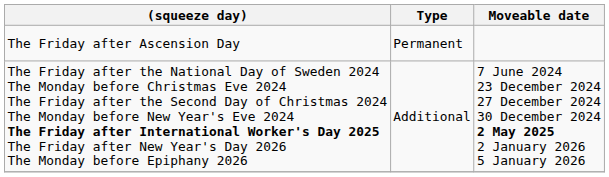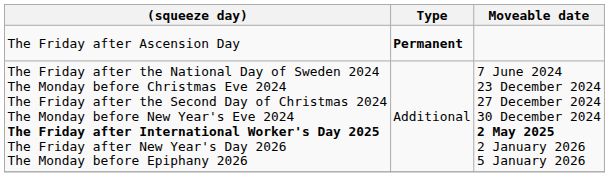(428, 43) normal -> (428, 43) bold
